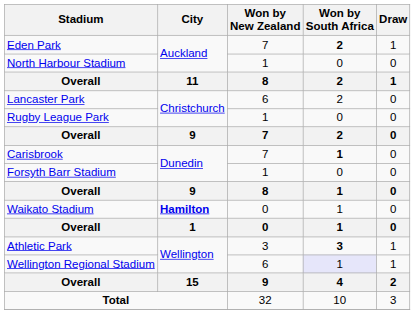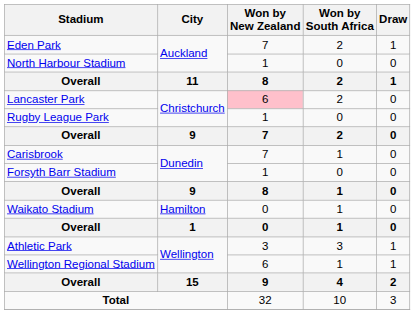(340, 44) bold -> (340, 44) normal
(265, 99) no background -> (265, 99) pink background
(340, 154) bold -> (340, 154) normal
(185, 209) bold -> (183, 209) normal
(340, 245) bold -> (340, 245) normal
(340, 264) lavender background -> (340, 264) no background
